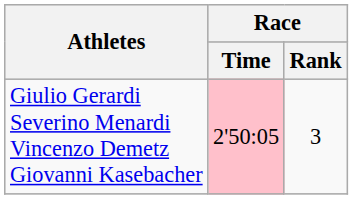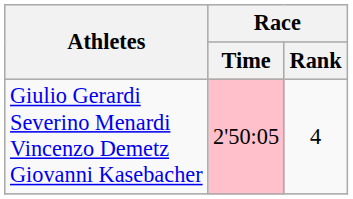(316, 136) 3 -> (316, 136) 4
